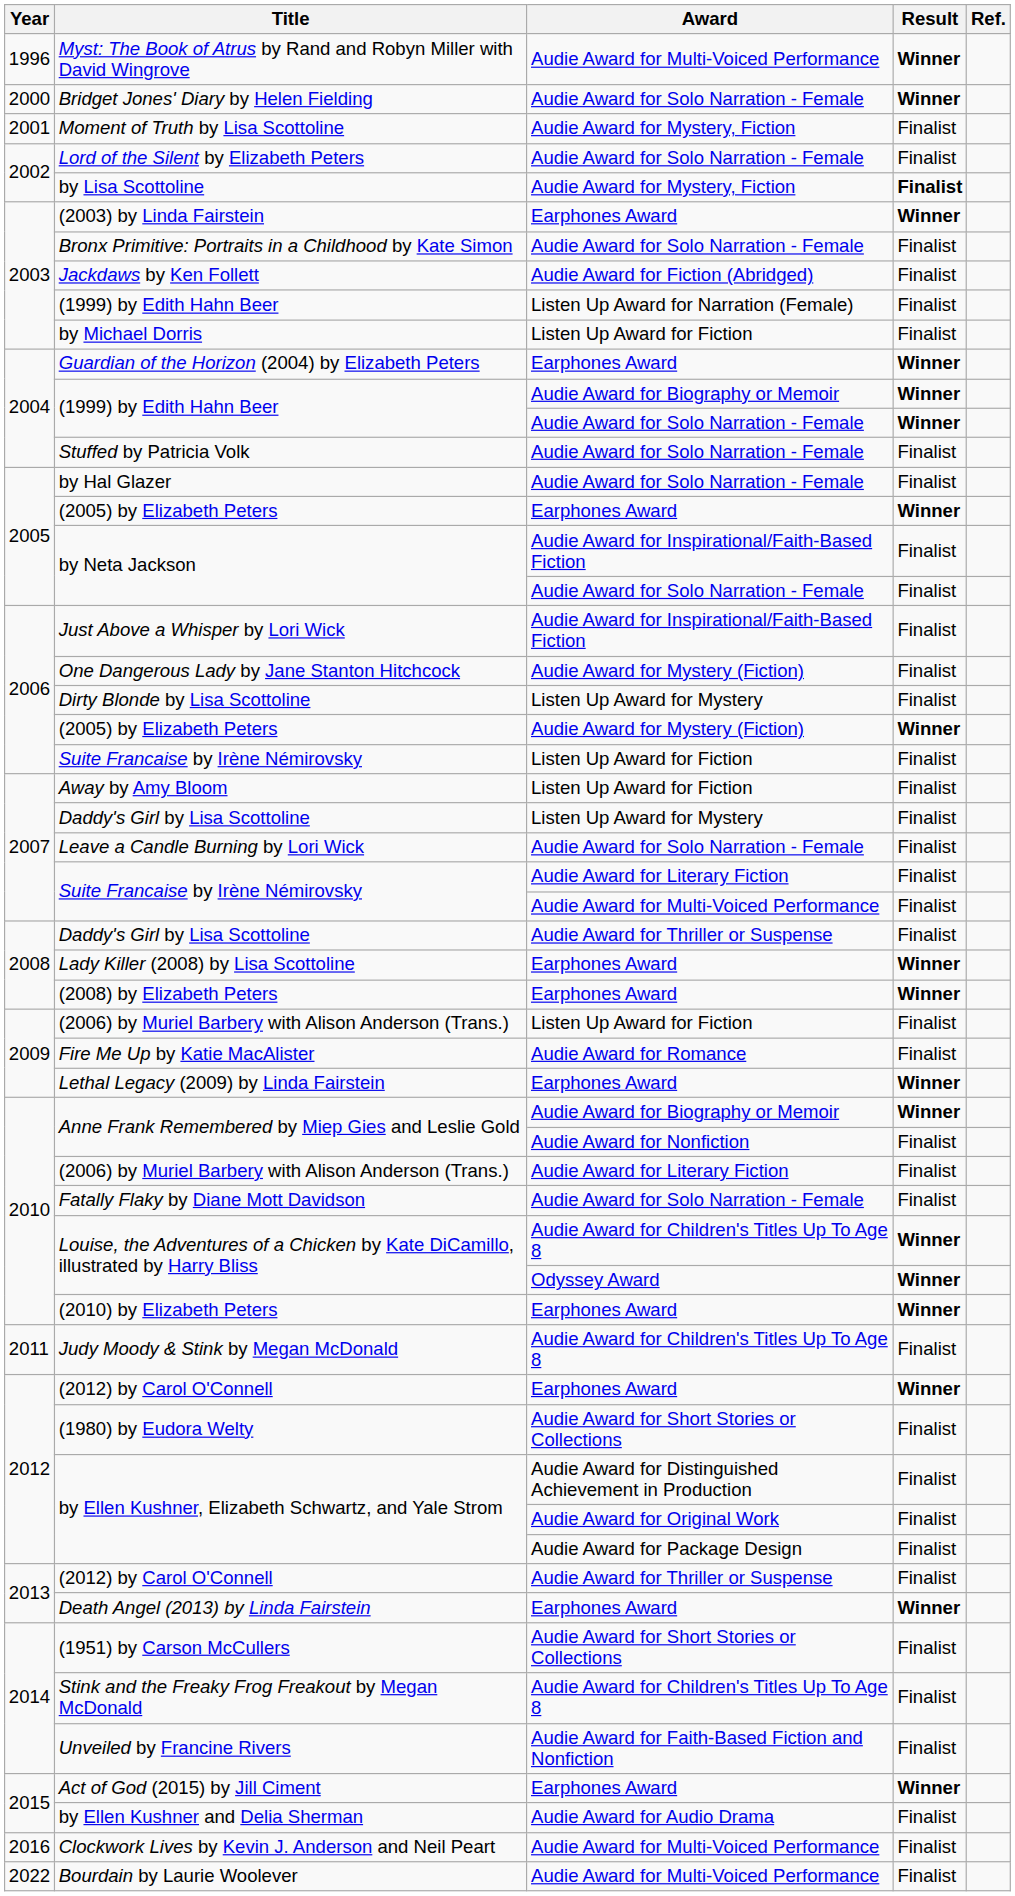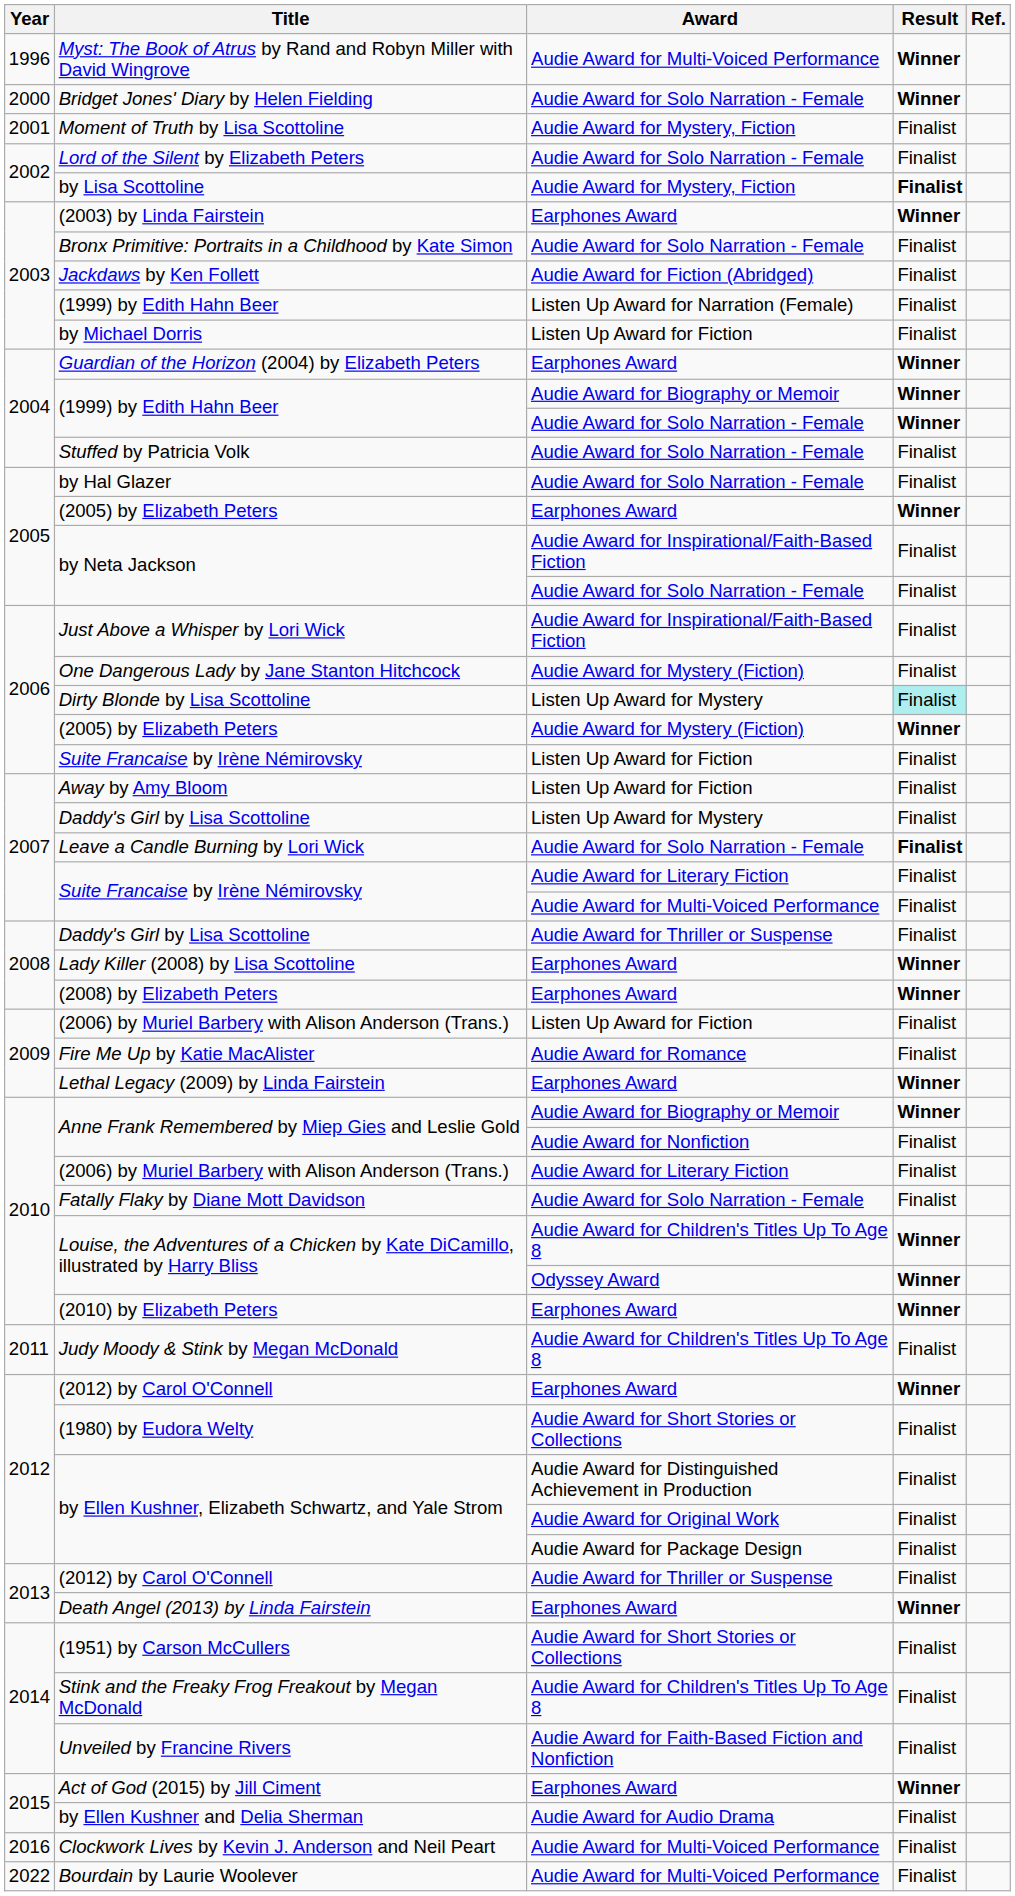(927, 699) no background -> (927, 699) paleturquoise background
(927, 847) normal -> (930, 847) bold
